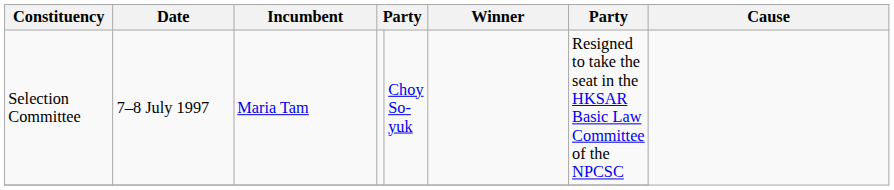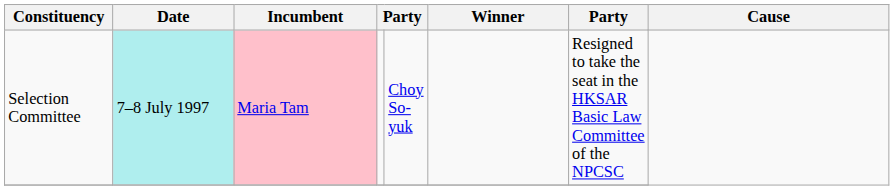(163, 107) no background -> (163, 107) paleturquoise background
(273, 107) no background -> (273, 107) pink background
